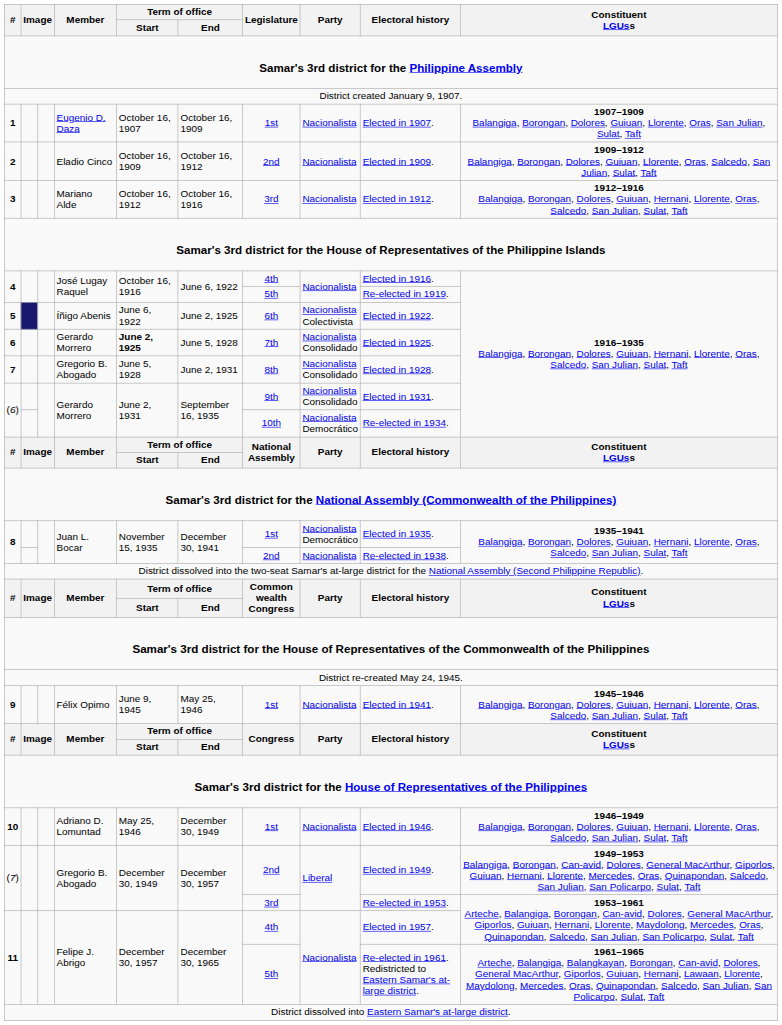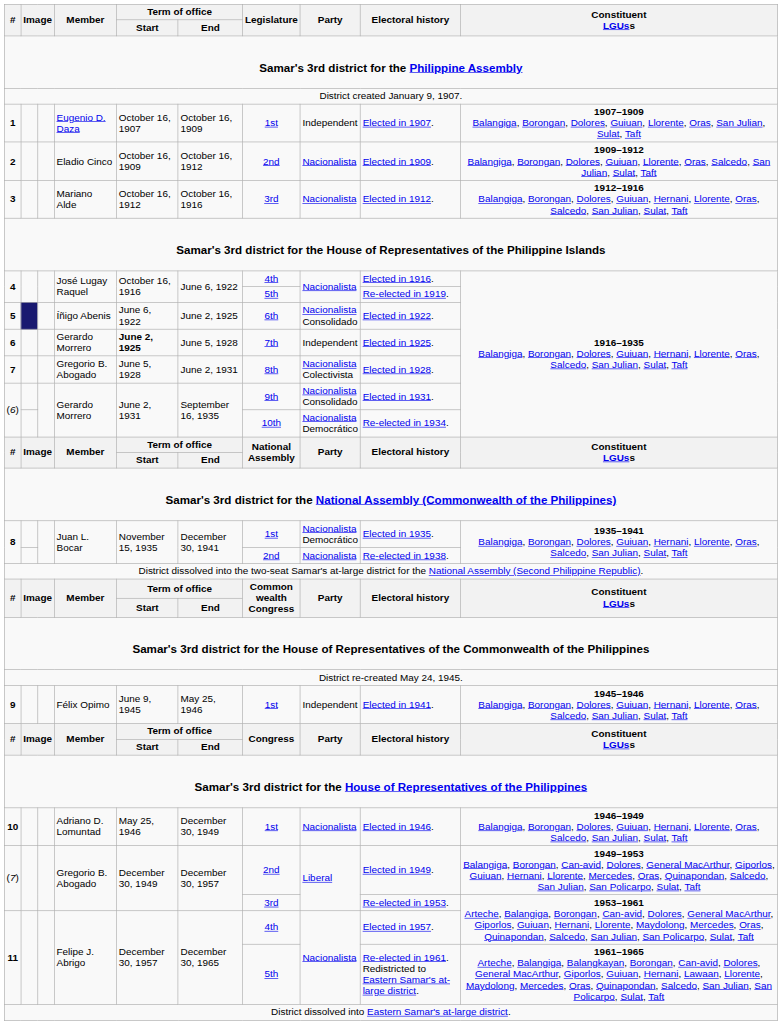(329, 123) Nacionalista -> (330, 123) Independent
(329, 315) Nacionalista Colectivista -> (330, 315) Nacionalista Consolidado
(330, 342) Nacionalista Consolidado -> (330, 342) Independent
(330, 369) Nacionalista Consolidado -> (329, 369) Nacionalista Colectivista
(329, 704) Nacionalista -> (330, 704) Independent
